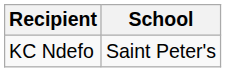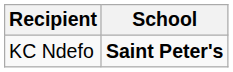(161, 50) normal -> (165, 50) bold
